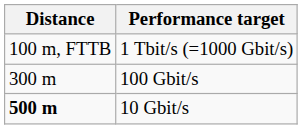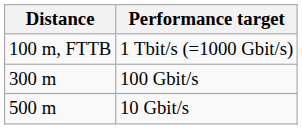(33, 108) bold -> (33, 108) normal
